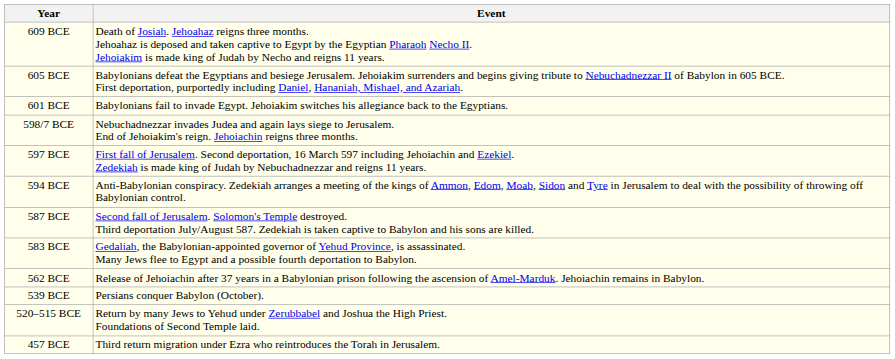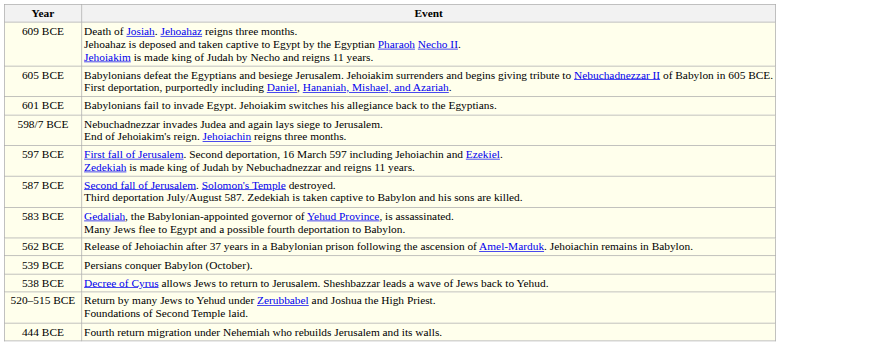- row: (49, 185)
+ row: (43, 283)
- row: (49, 344)
+ row: (43, 331)
